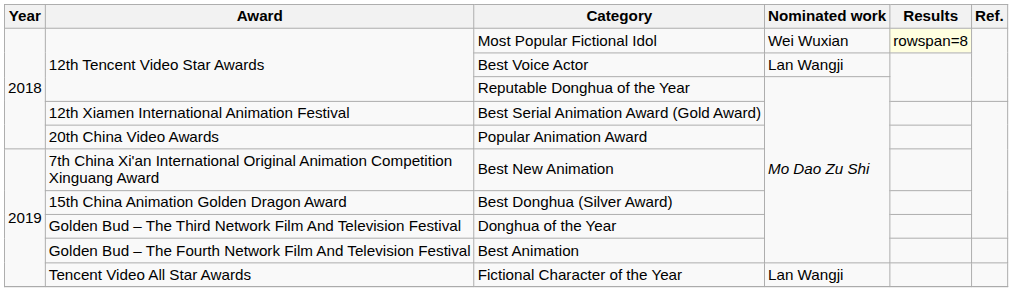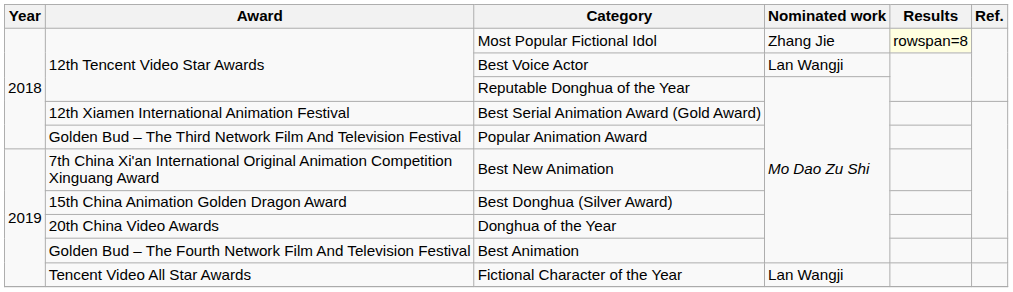(808, 40) Wei Wuxian -> (801, 40) Zhang Jie
(134, 137) 20th China Video Awards -> (255, 137) Golden Bud – The Third Network Film And Television Festival
(255, 226) Golden Bud – The Third Network Film And Television Festival -> (134, 226) 20th China Video Awards
